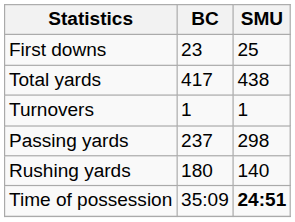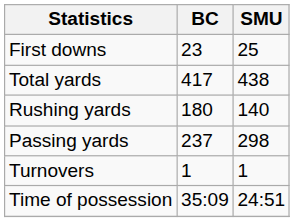rows swapped: (70, 170) <-> (51, 110)
(262, 200) bold -> (261, 200) normal
